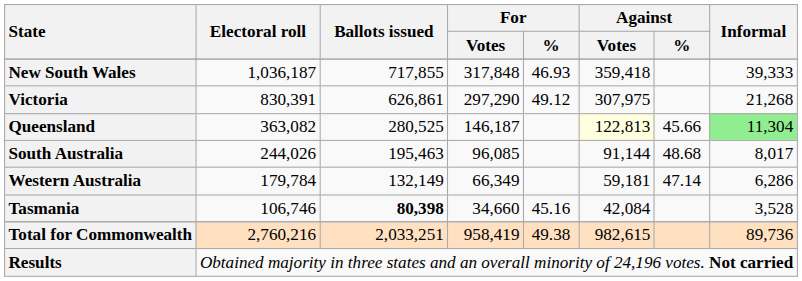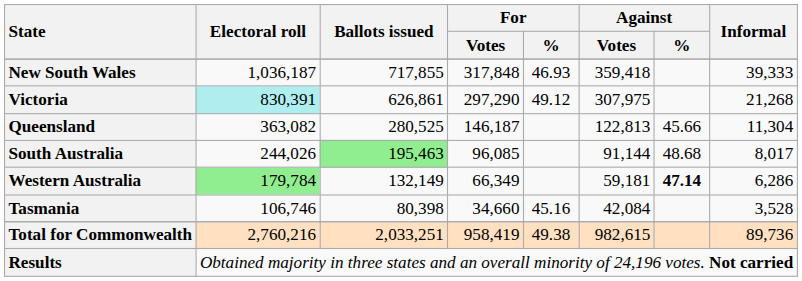(288, 99) no background -> (288, 99) paleturquoise background
(623, 126) lightyellow background -> (623, 126) no background
(770, 126) lightgreen background -> (770, 126) no background
(416, 153) no background -> (416, 153) lightgreen background
(288, 180) no background -> (288, 180) lightgreen background
(682, 180) normal -> (682, 180) bold
(420, 208) bold -> (420, 208) normal
